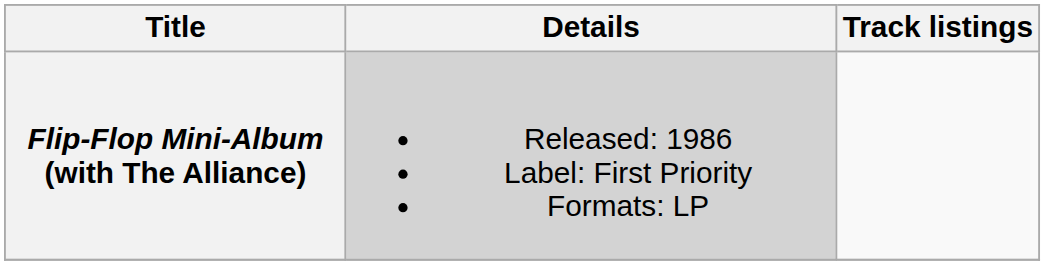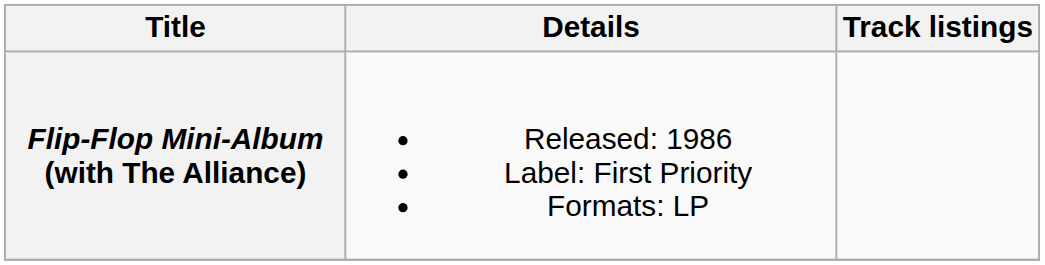(591, 172) lightgrey background -> (591, 172) no background
